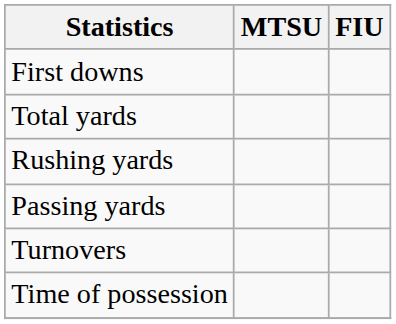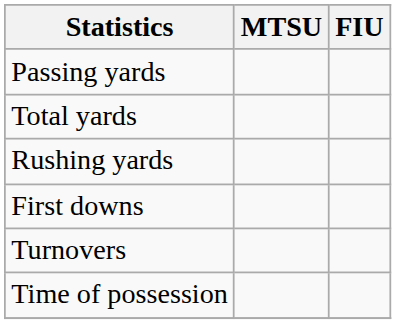rows swapped: (77, 71) <-> (88, 205)
